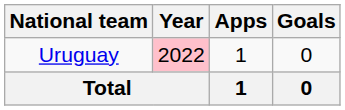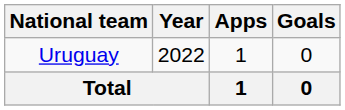(181, 54) pink background -> (181, 54) no background
